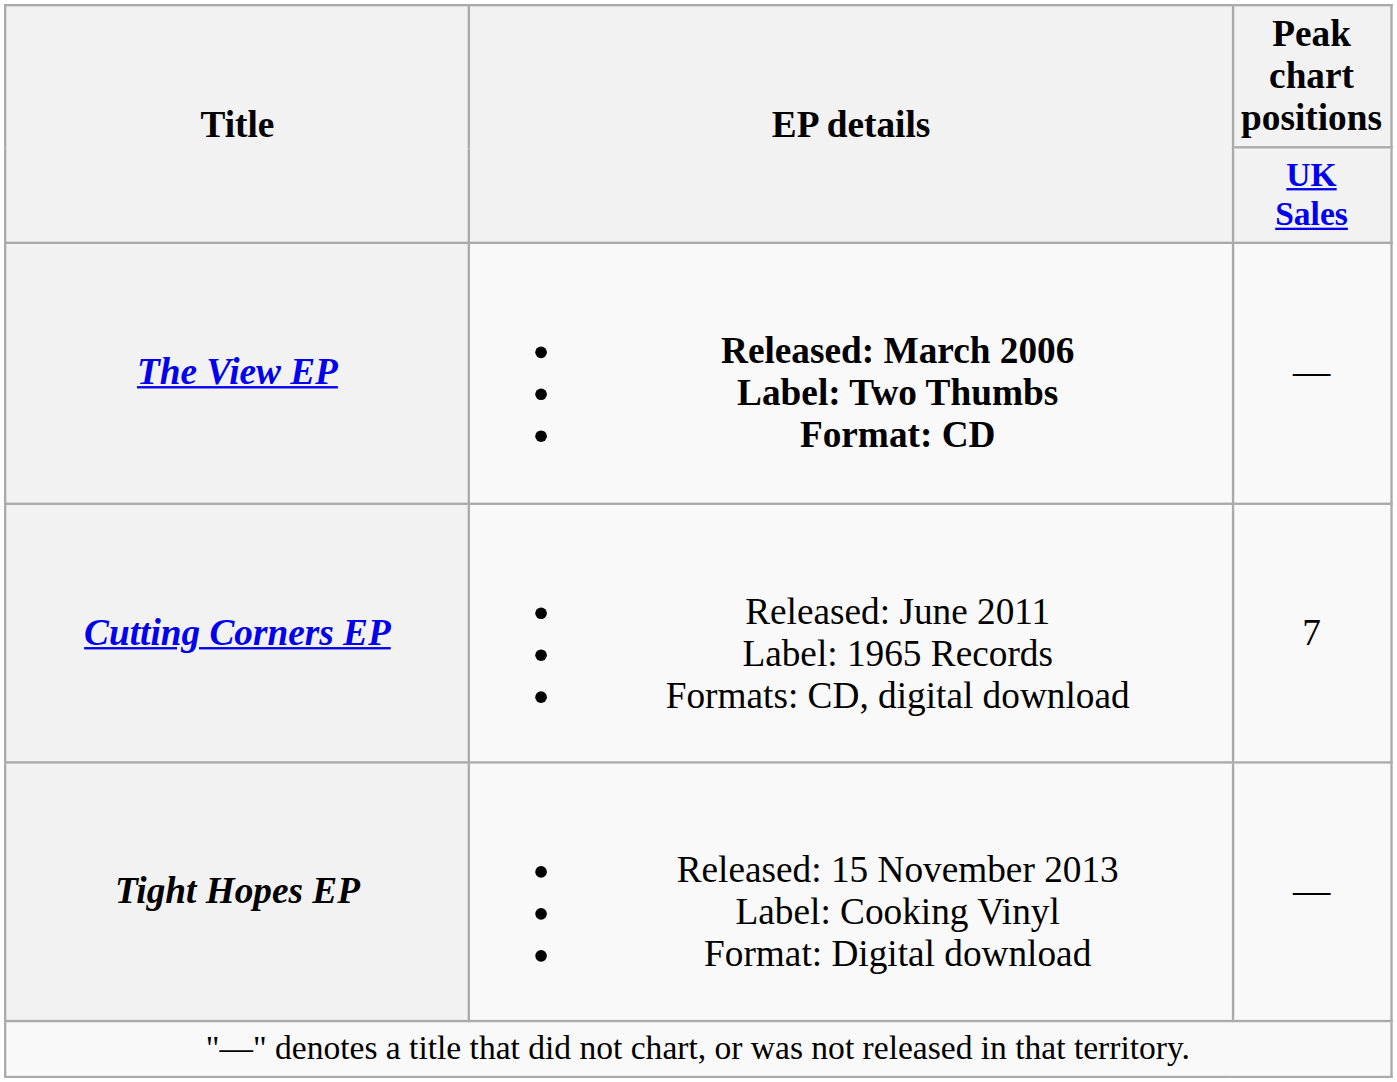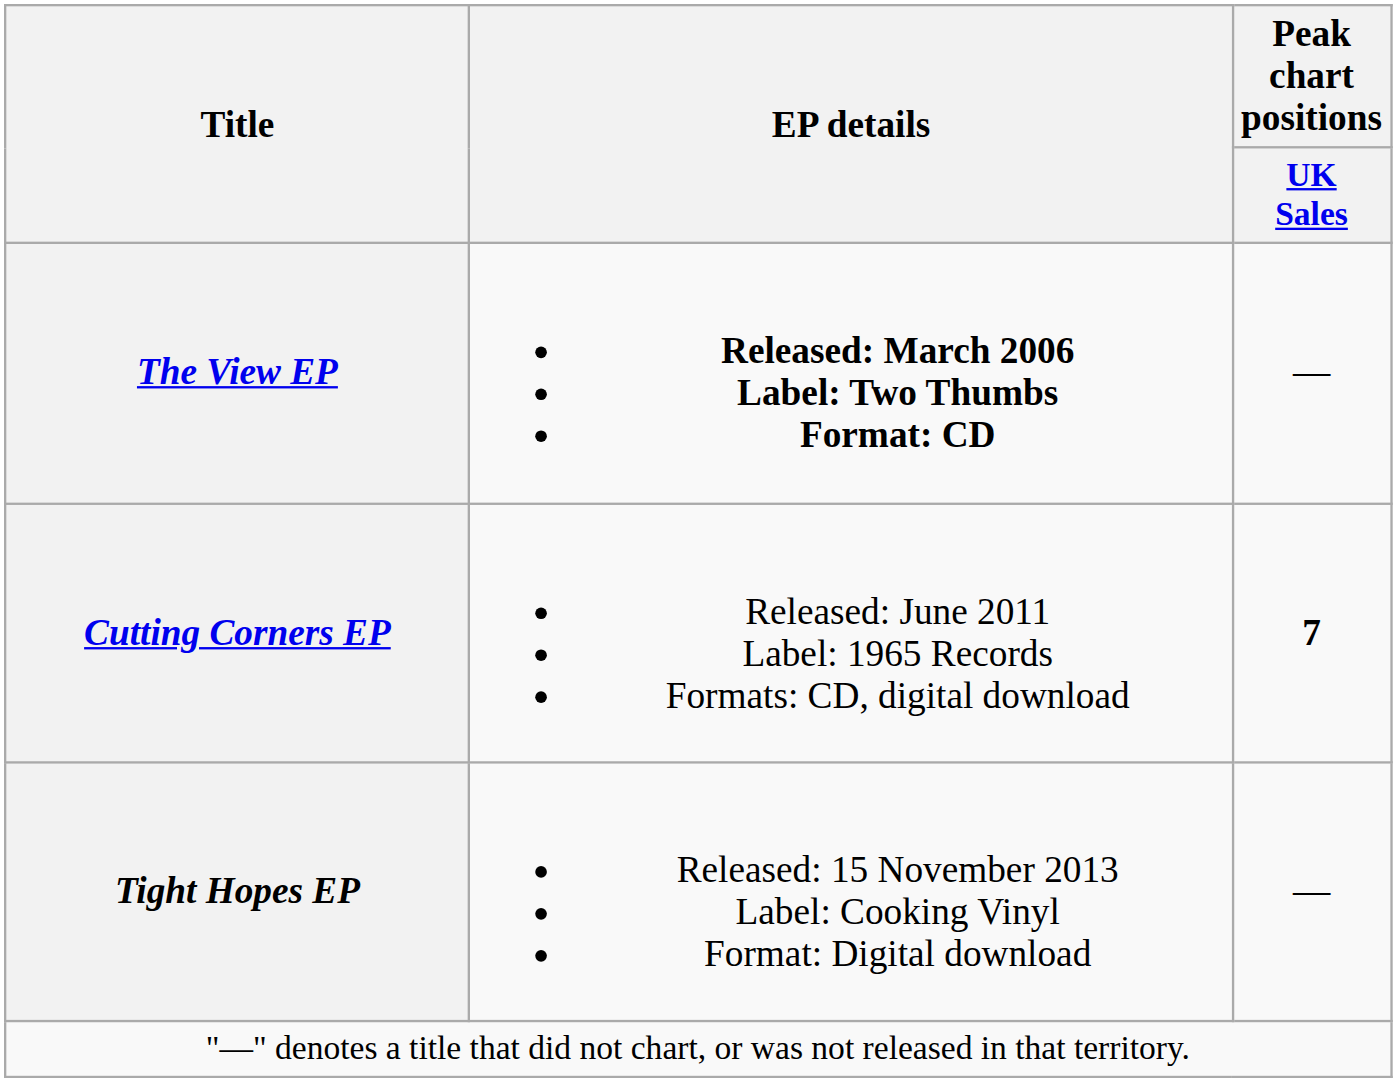(1312, 631) normal -> (1312, 631) bold
